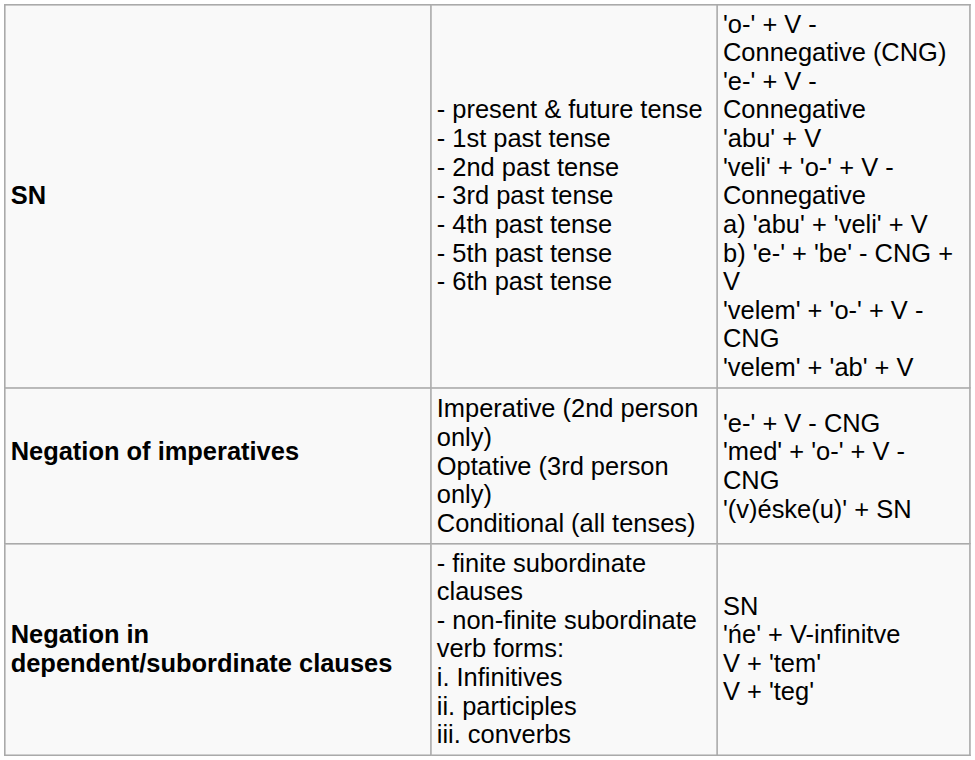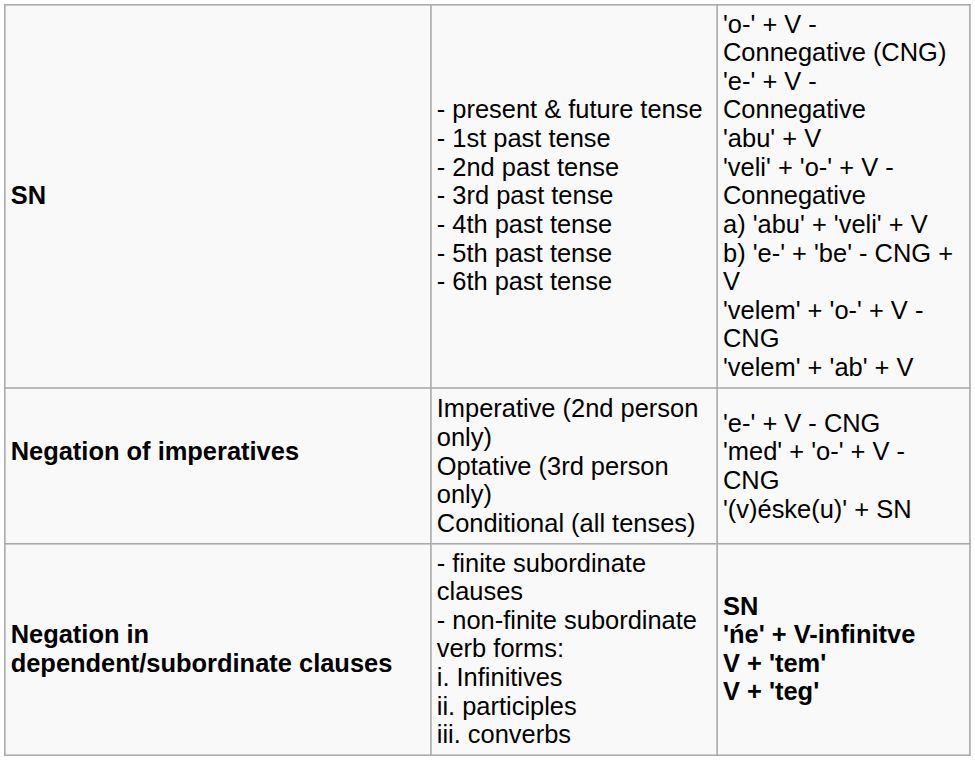(812, 649) normal -> (819, 649) bold
